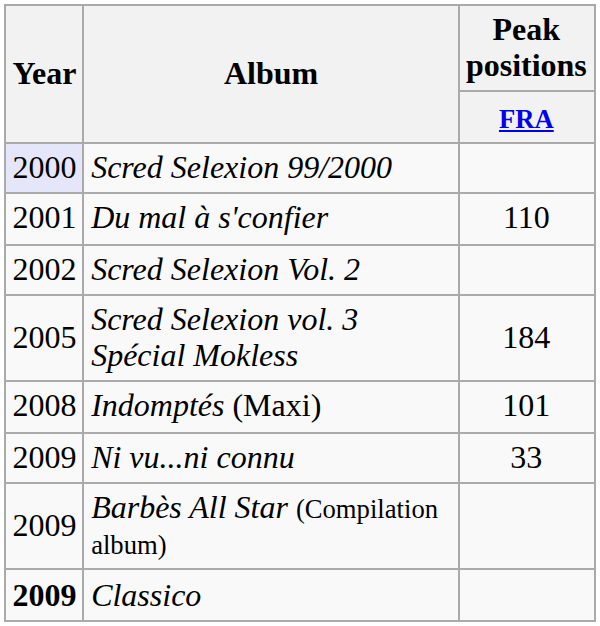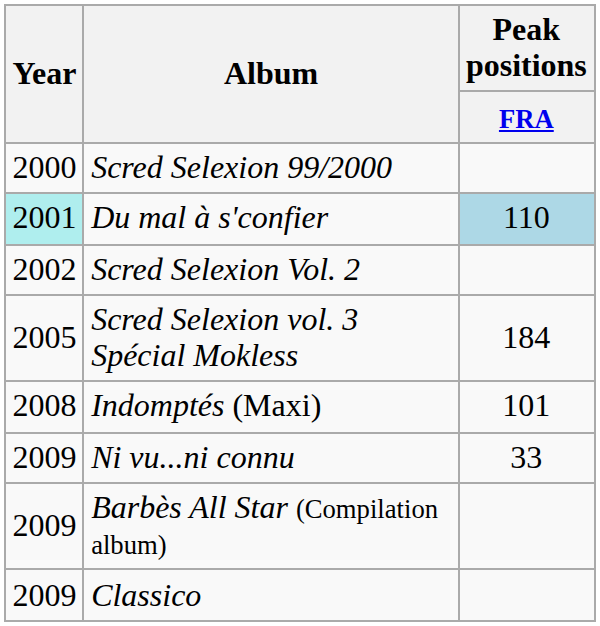(44, 167) lavender background -> (44, 167) no background
(44, 218) no background -> (44, 218) paleturquoise background
(526, 218) no background -> (526, 218) lightblue background
(44, 594) bold -> (44, 594) normal
